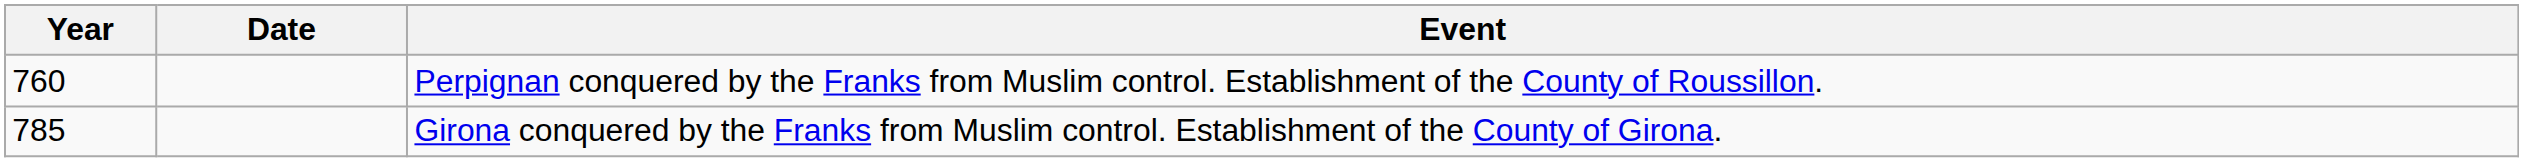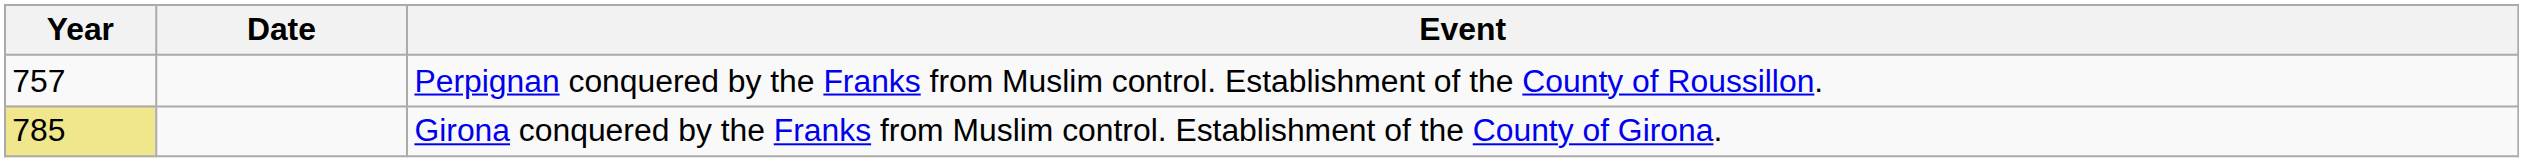(39, 80) 760 -> (39, 80) 757
(39, 130) no background -> (39, 130) khaki background
